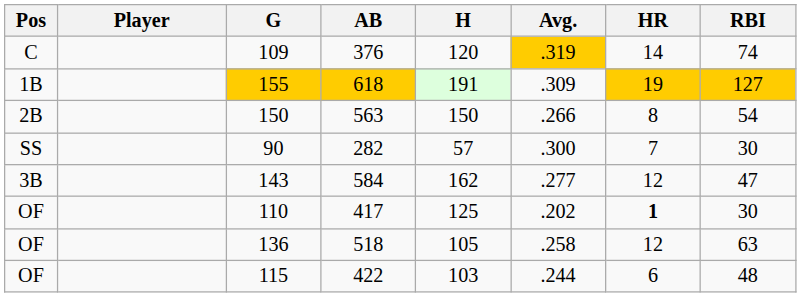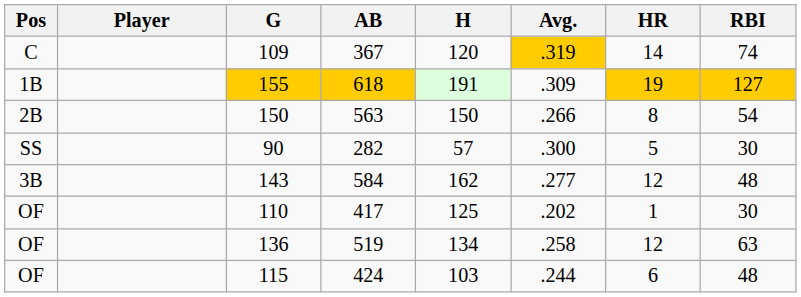(368, 52) 376 -> (368, 52) 367
(653, 148) 7 -> (653, 148) 5
(748, 180) 47 -> (748, 180) 48
(653, 212) bold -> (653, 212) normal
(368, 244) 518 -> (368, 244) 519
(463, 244) 105 -> (463, 244) 134
(368, 276) 422 -> (368, 276) 424
